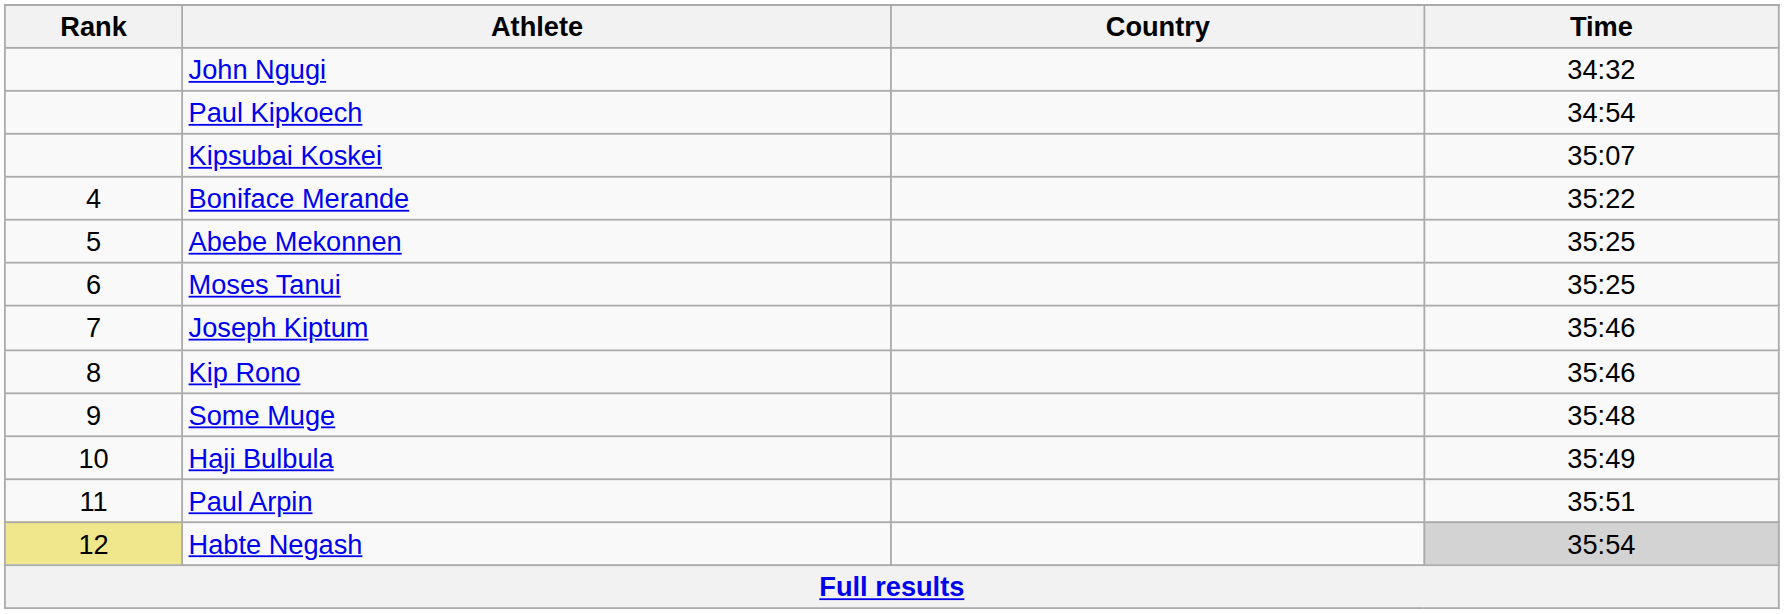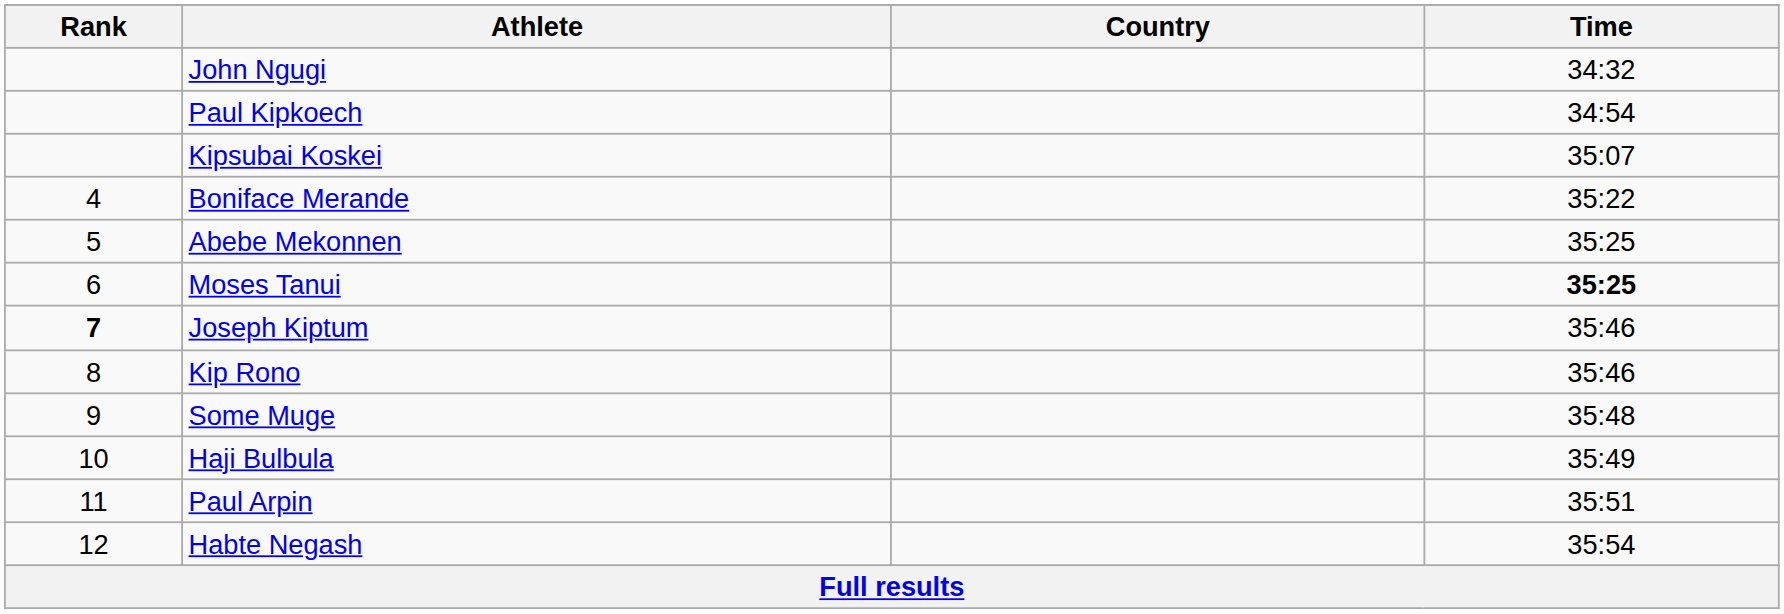(1601, 285) normal -> (1601, 285) bold
(94, 328) normal -> (94, 328) bold
(94, 543) khaki background -> (94, 543) no background
(1601, 543) lightgrey background -> (1601, 543) no background
